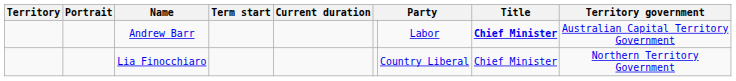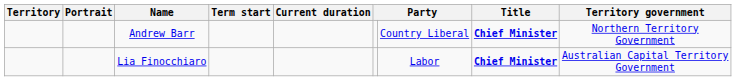(425, 34) Labor -> (425, 34) Country Liberal
(645, 34) Australian Capital Territory Government -> (645, 34) Northern Territory Government
(425, 62) Country Liberal -> (425, 62) Labor
(516, 62) normal -> (516, 62) bold
(645, 62) Northern Territory Government -> (645, 62) Australian Capital Territory Government
